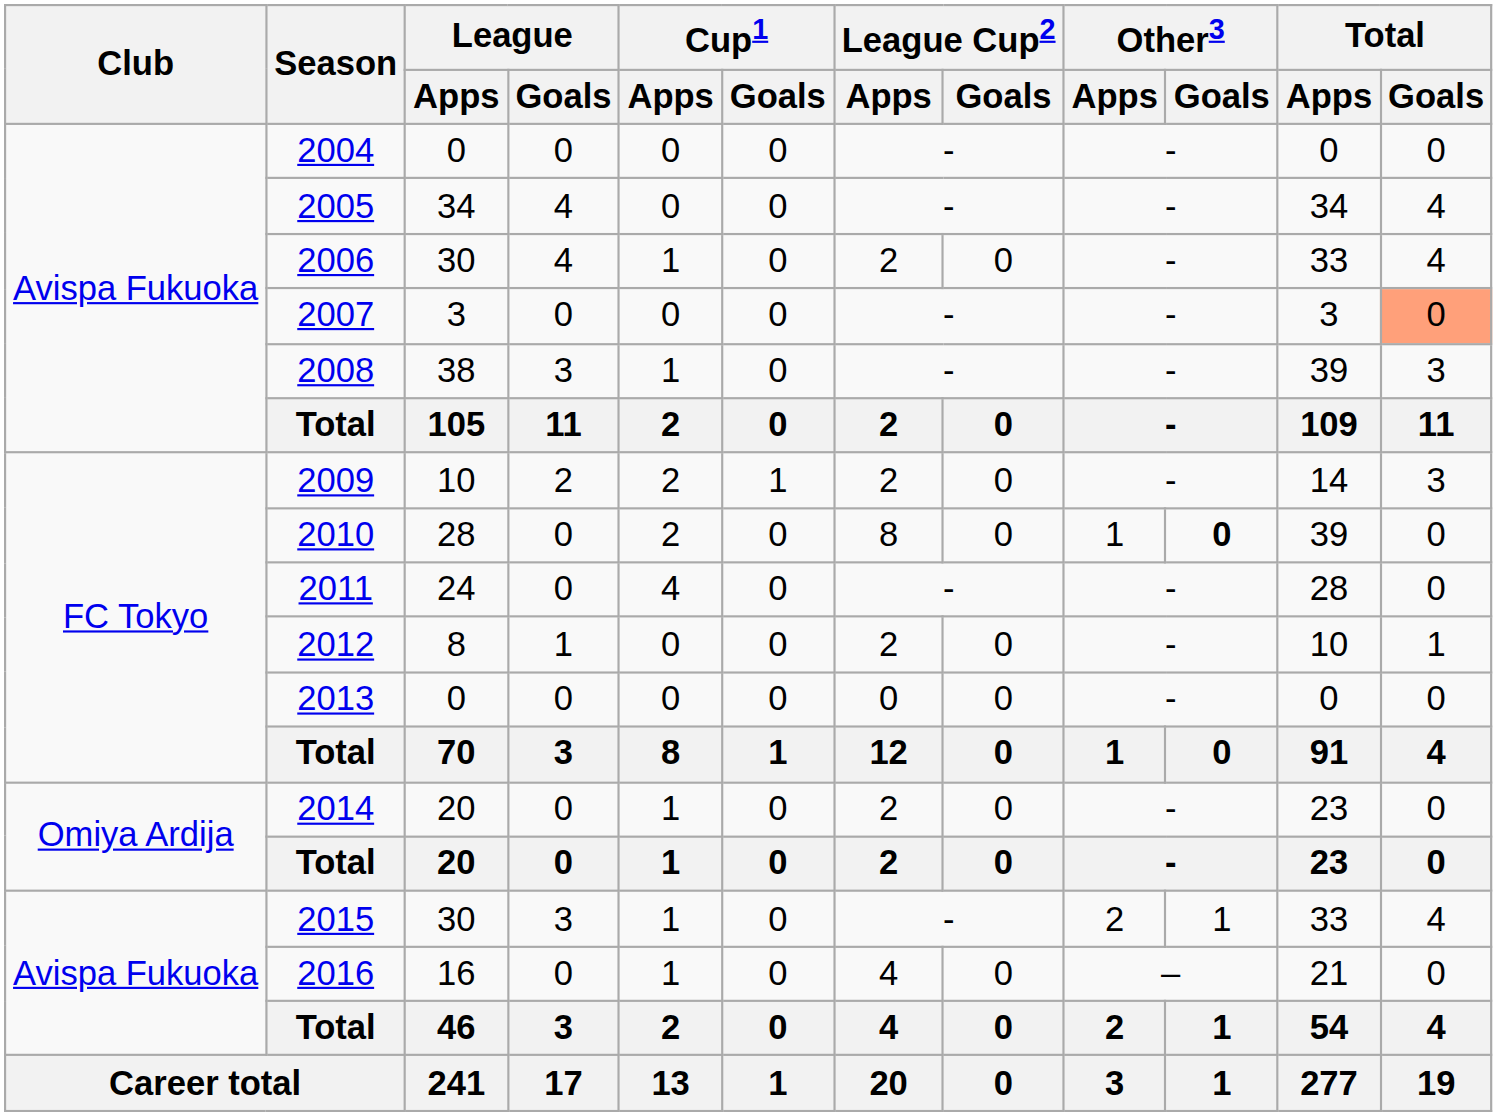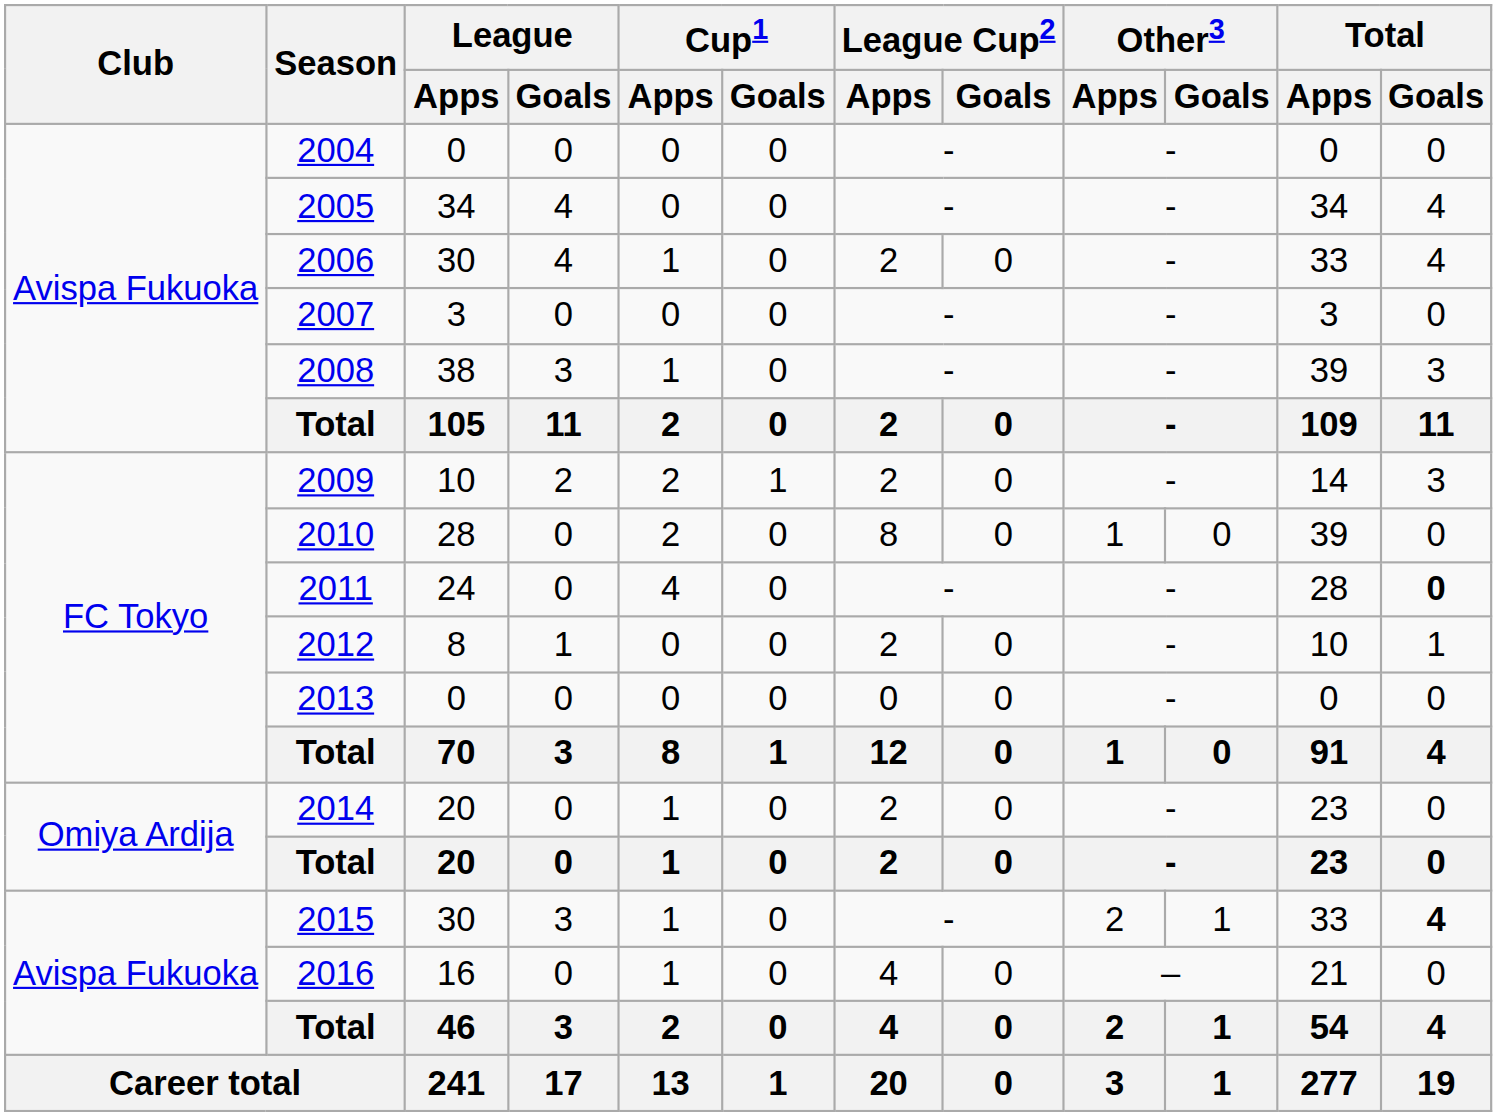(1436, 315) lightsalmon background -> (1436, 315) no background
(1222, 534) bold -> (1222, 534) normal
(1436, 589) normal -> (1436, 589) bold
(1436, 918) normal -> (1436, 918) bold
